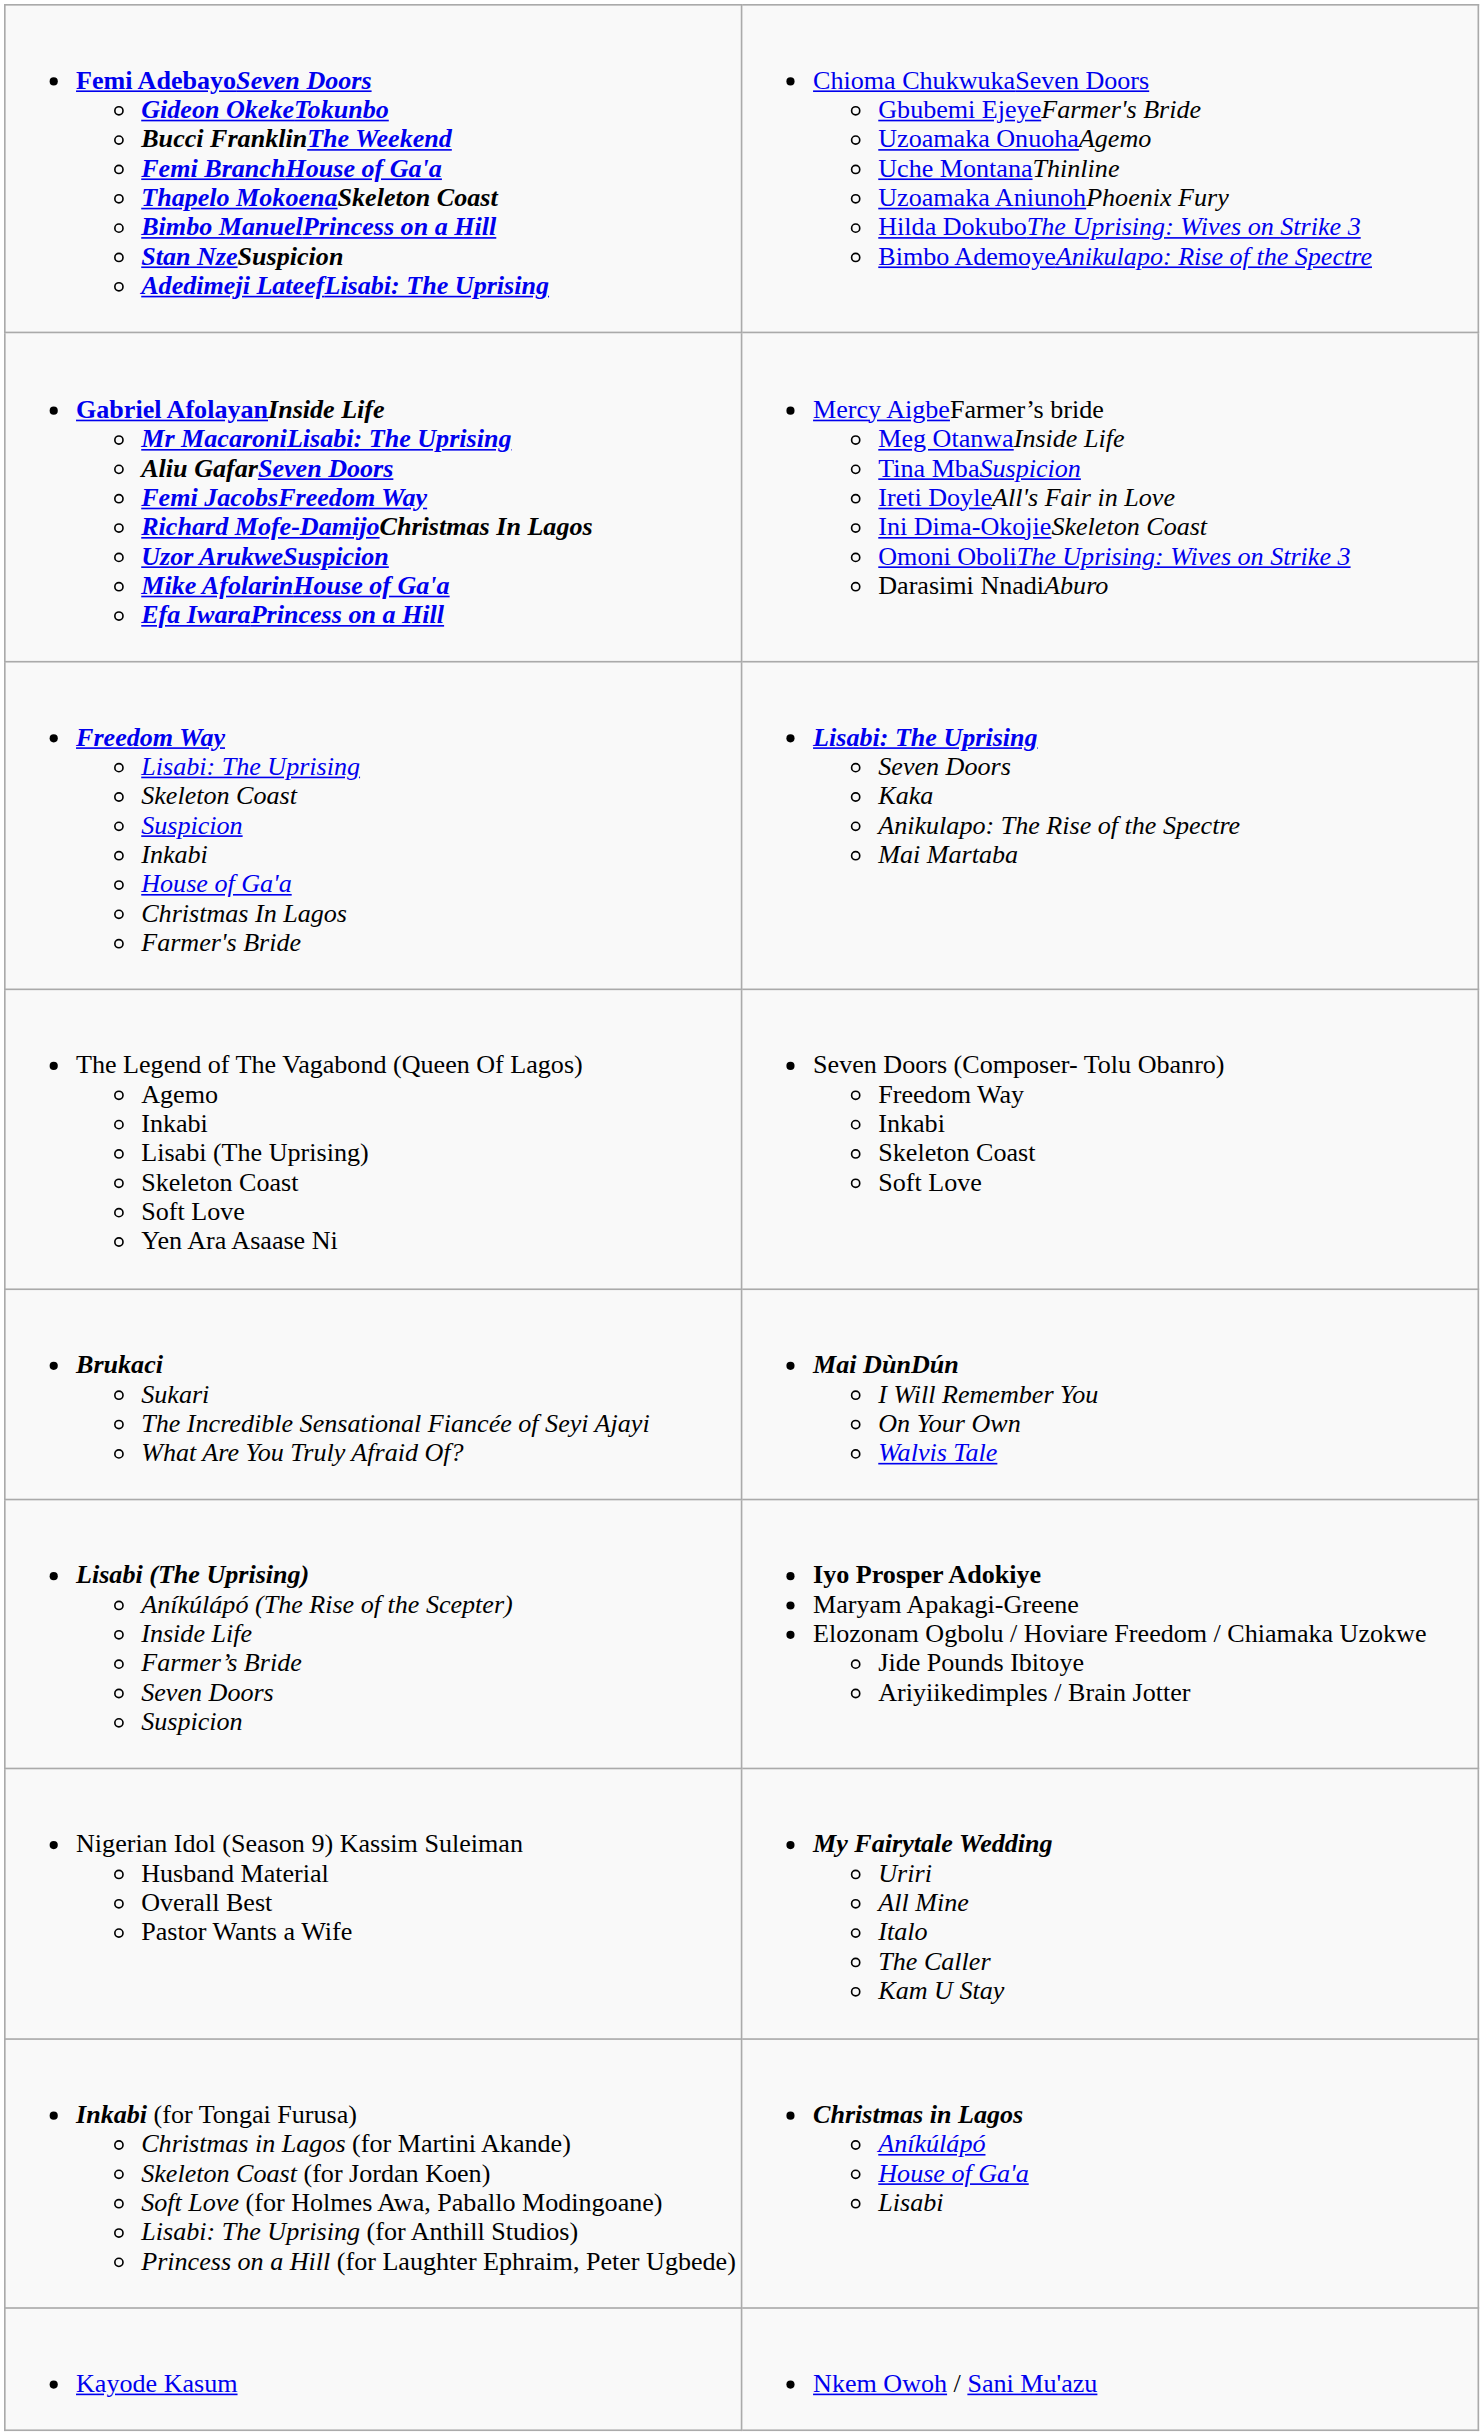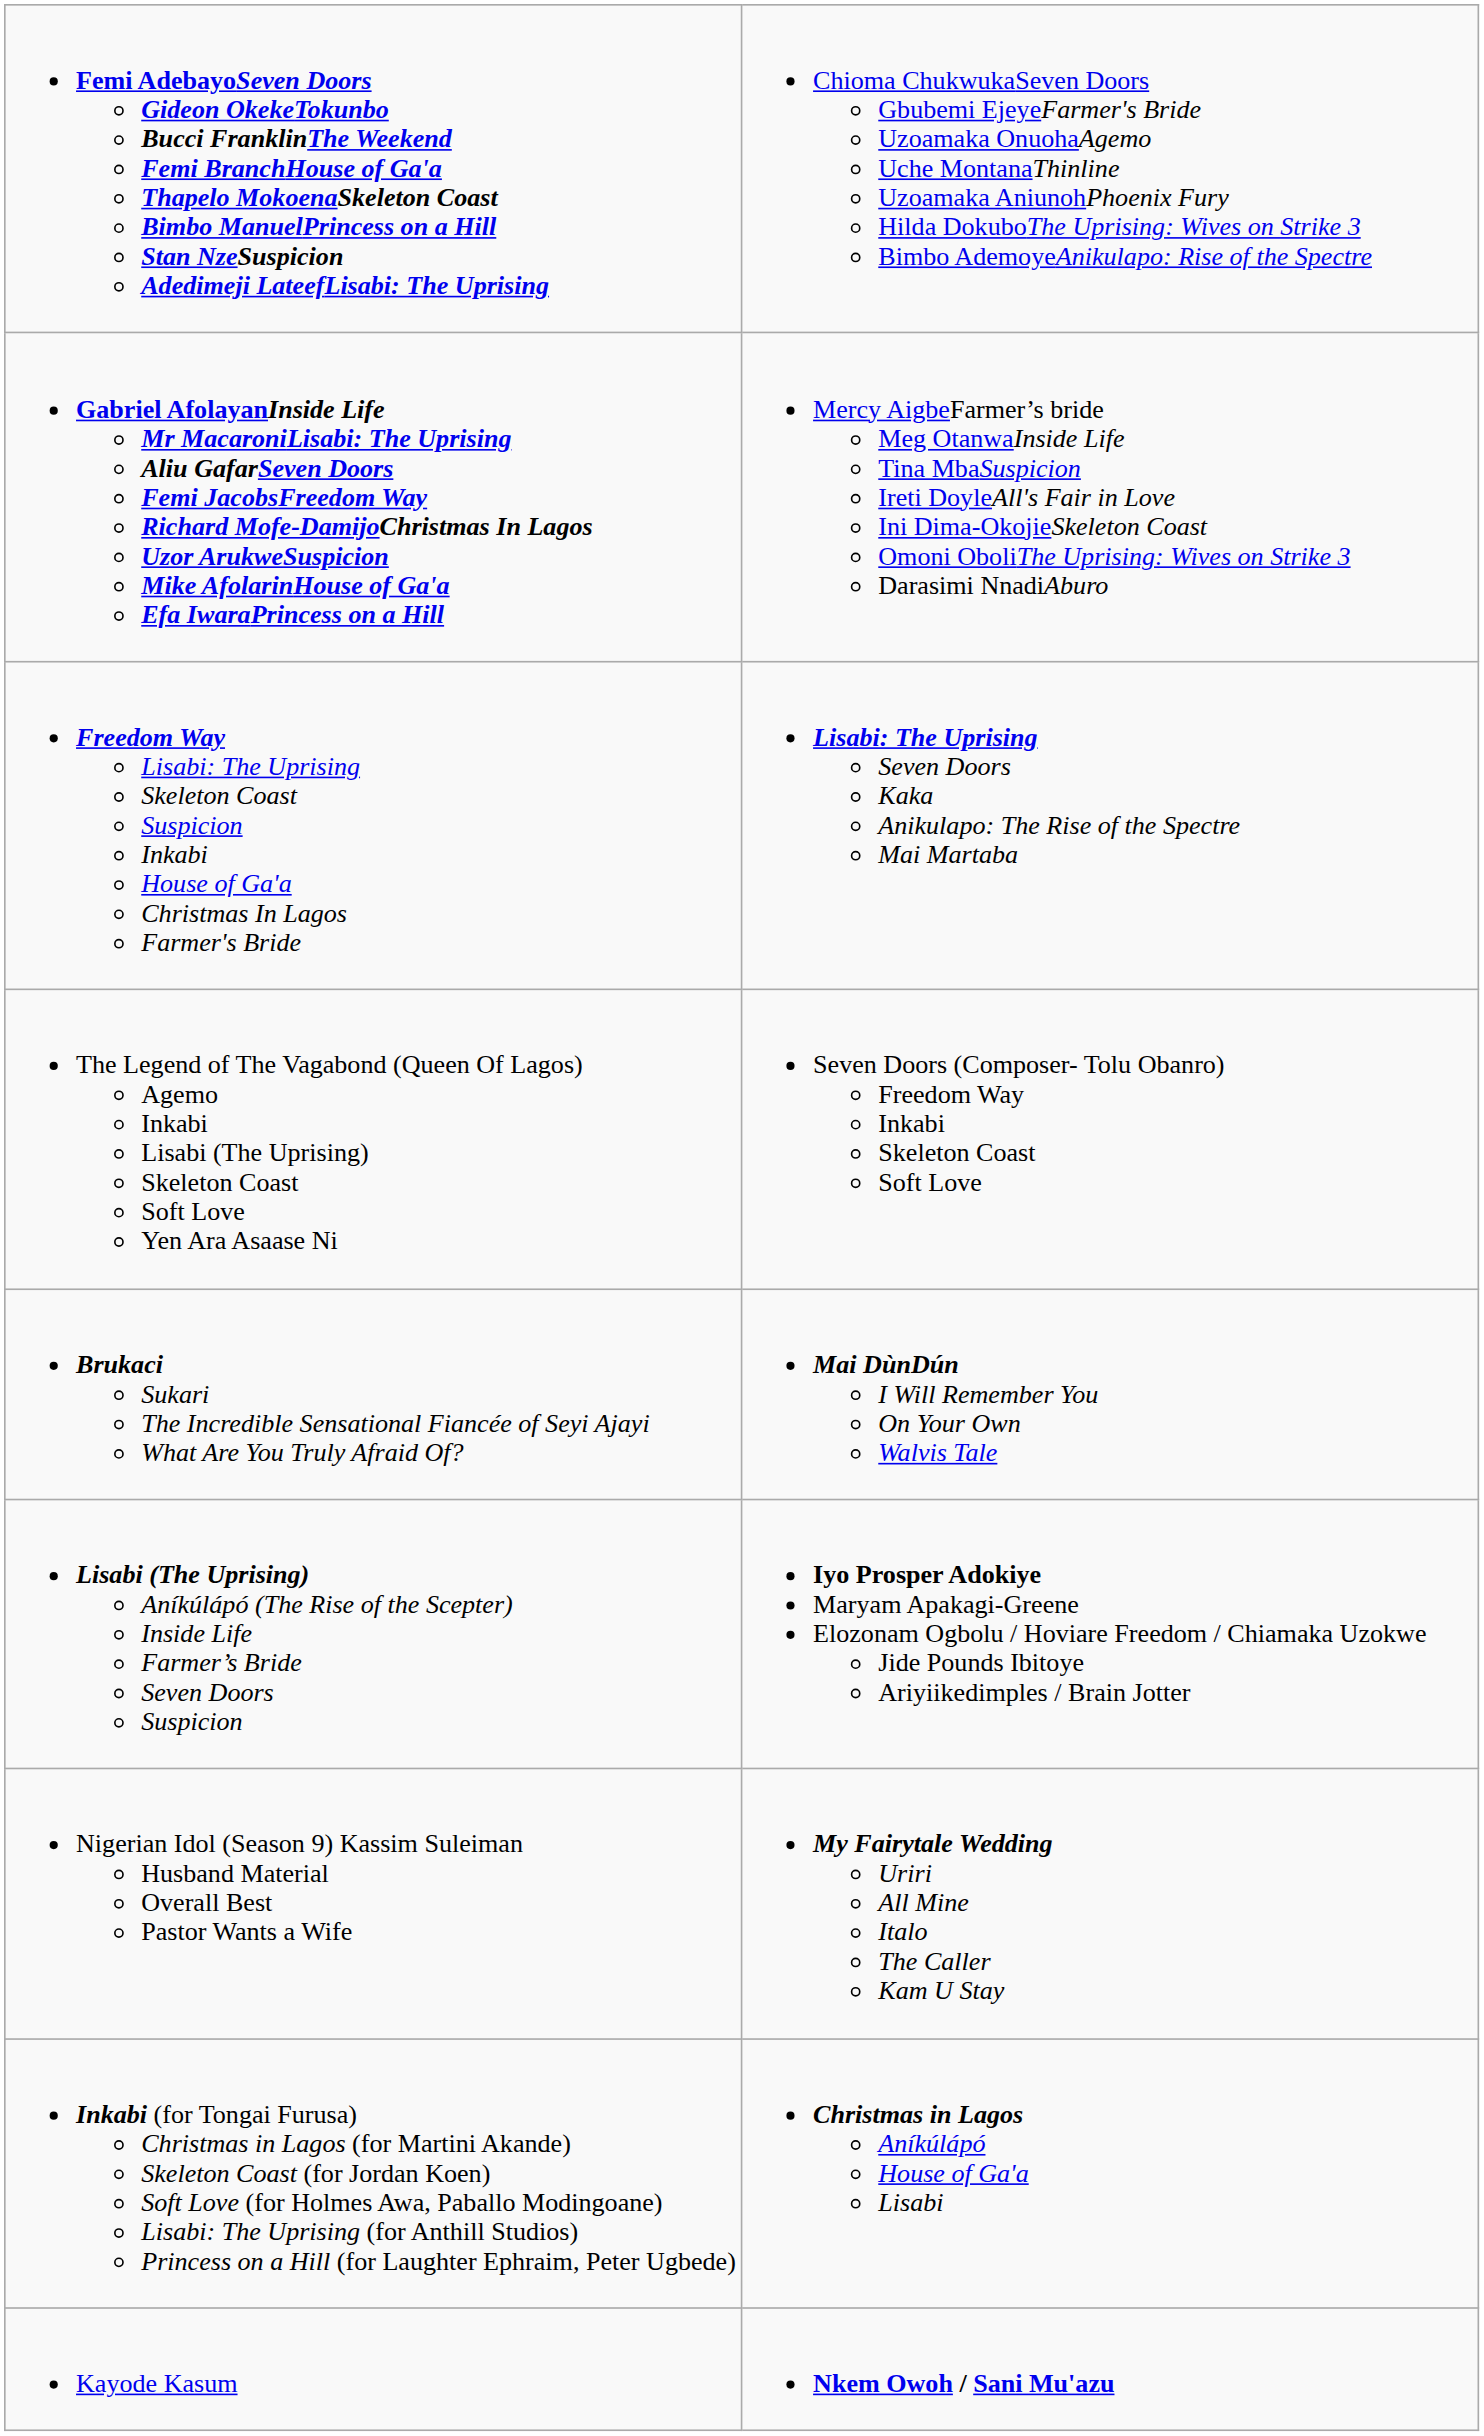(1110, 2384) normal -> (1110, 2384) bold
